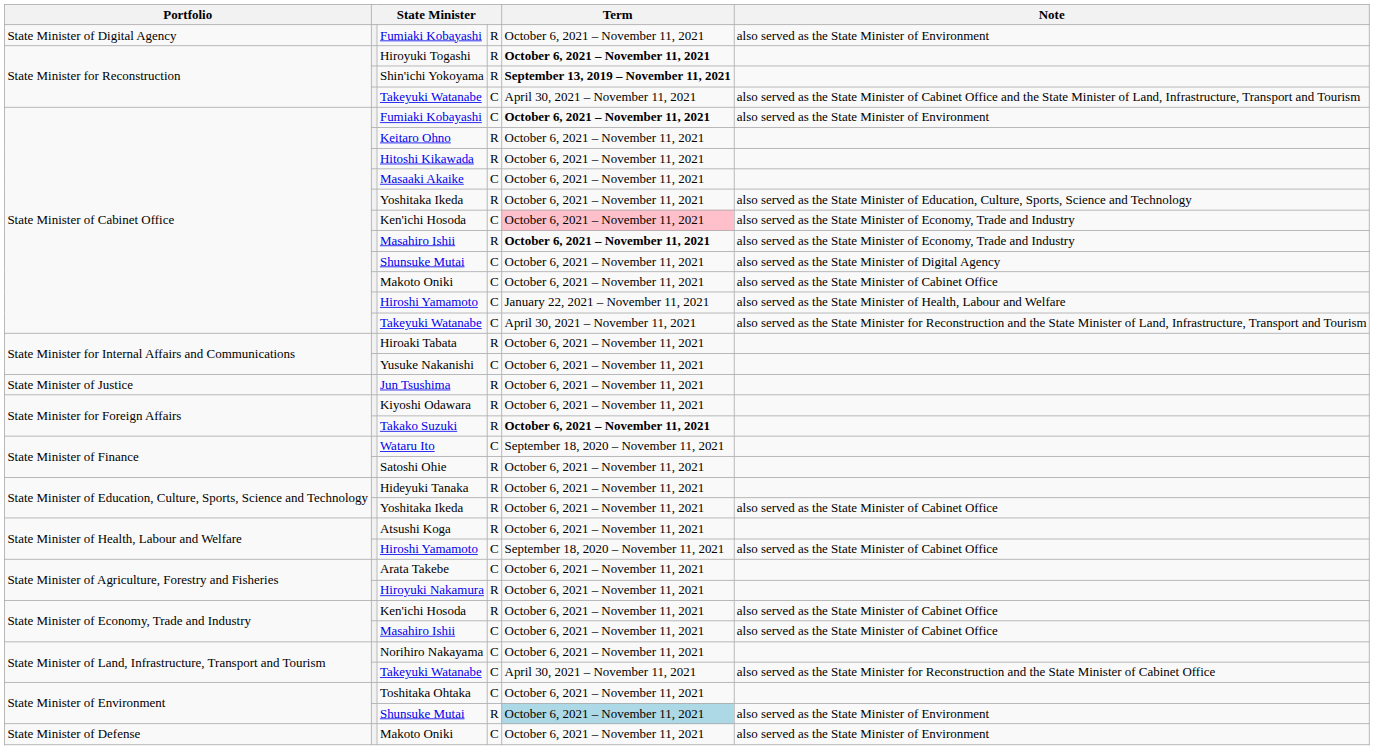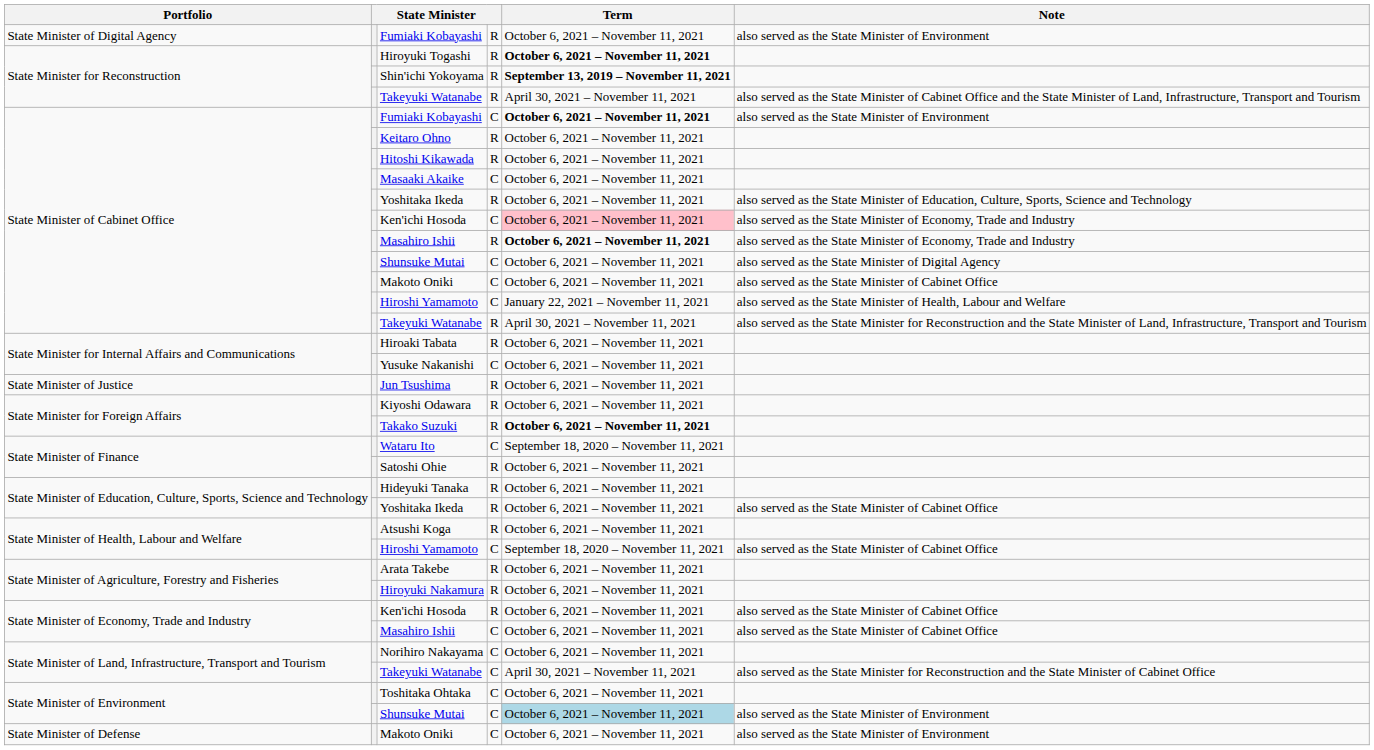(494, 96) C -> (494, 96) R
(494, 323) C -> (494, 323) R
(494, 569) C -> (494, 569) R
(494, 713) R -> (494, 713) C
